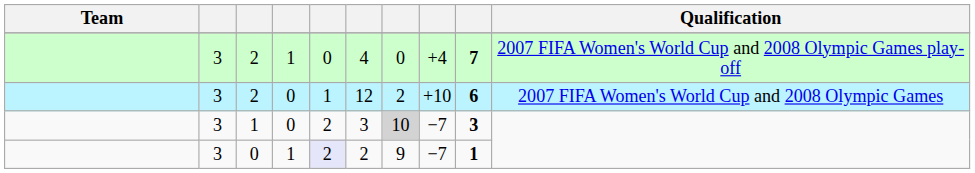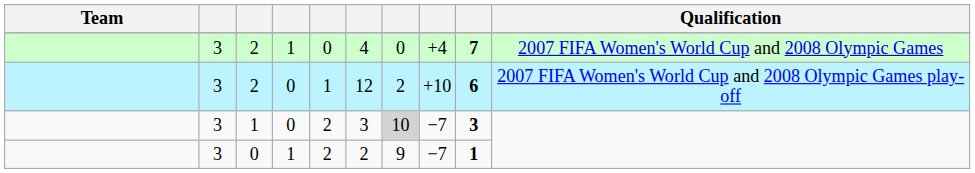(731, 57) 2007 FIFA Women's World Cup and 2008 Olympic Games play-off -> (731, 47) 2007 FIFA Women's World Cup and 2008 Olympic Games
(731, 96) 2007 FIFA Women's World Cup and 2008 Olympic Games -> (731, 86) 2007 FIFA Women's World Cup and 2008 Olympic Games play-off
(327, 153) lavender background -> (327, 153) no background
